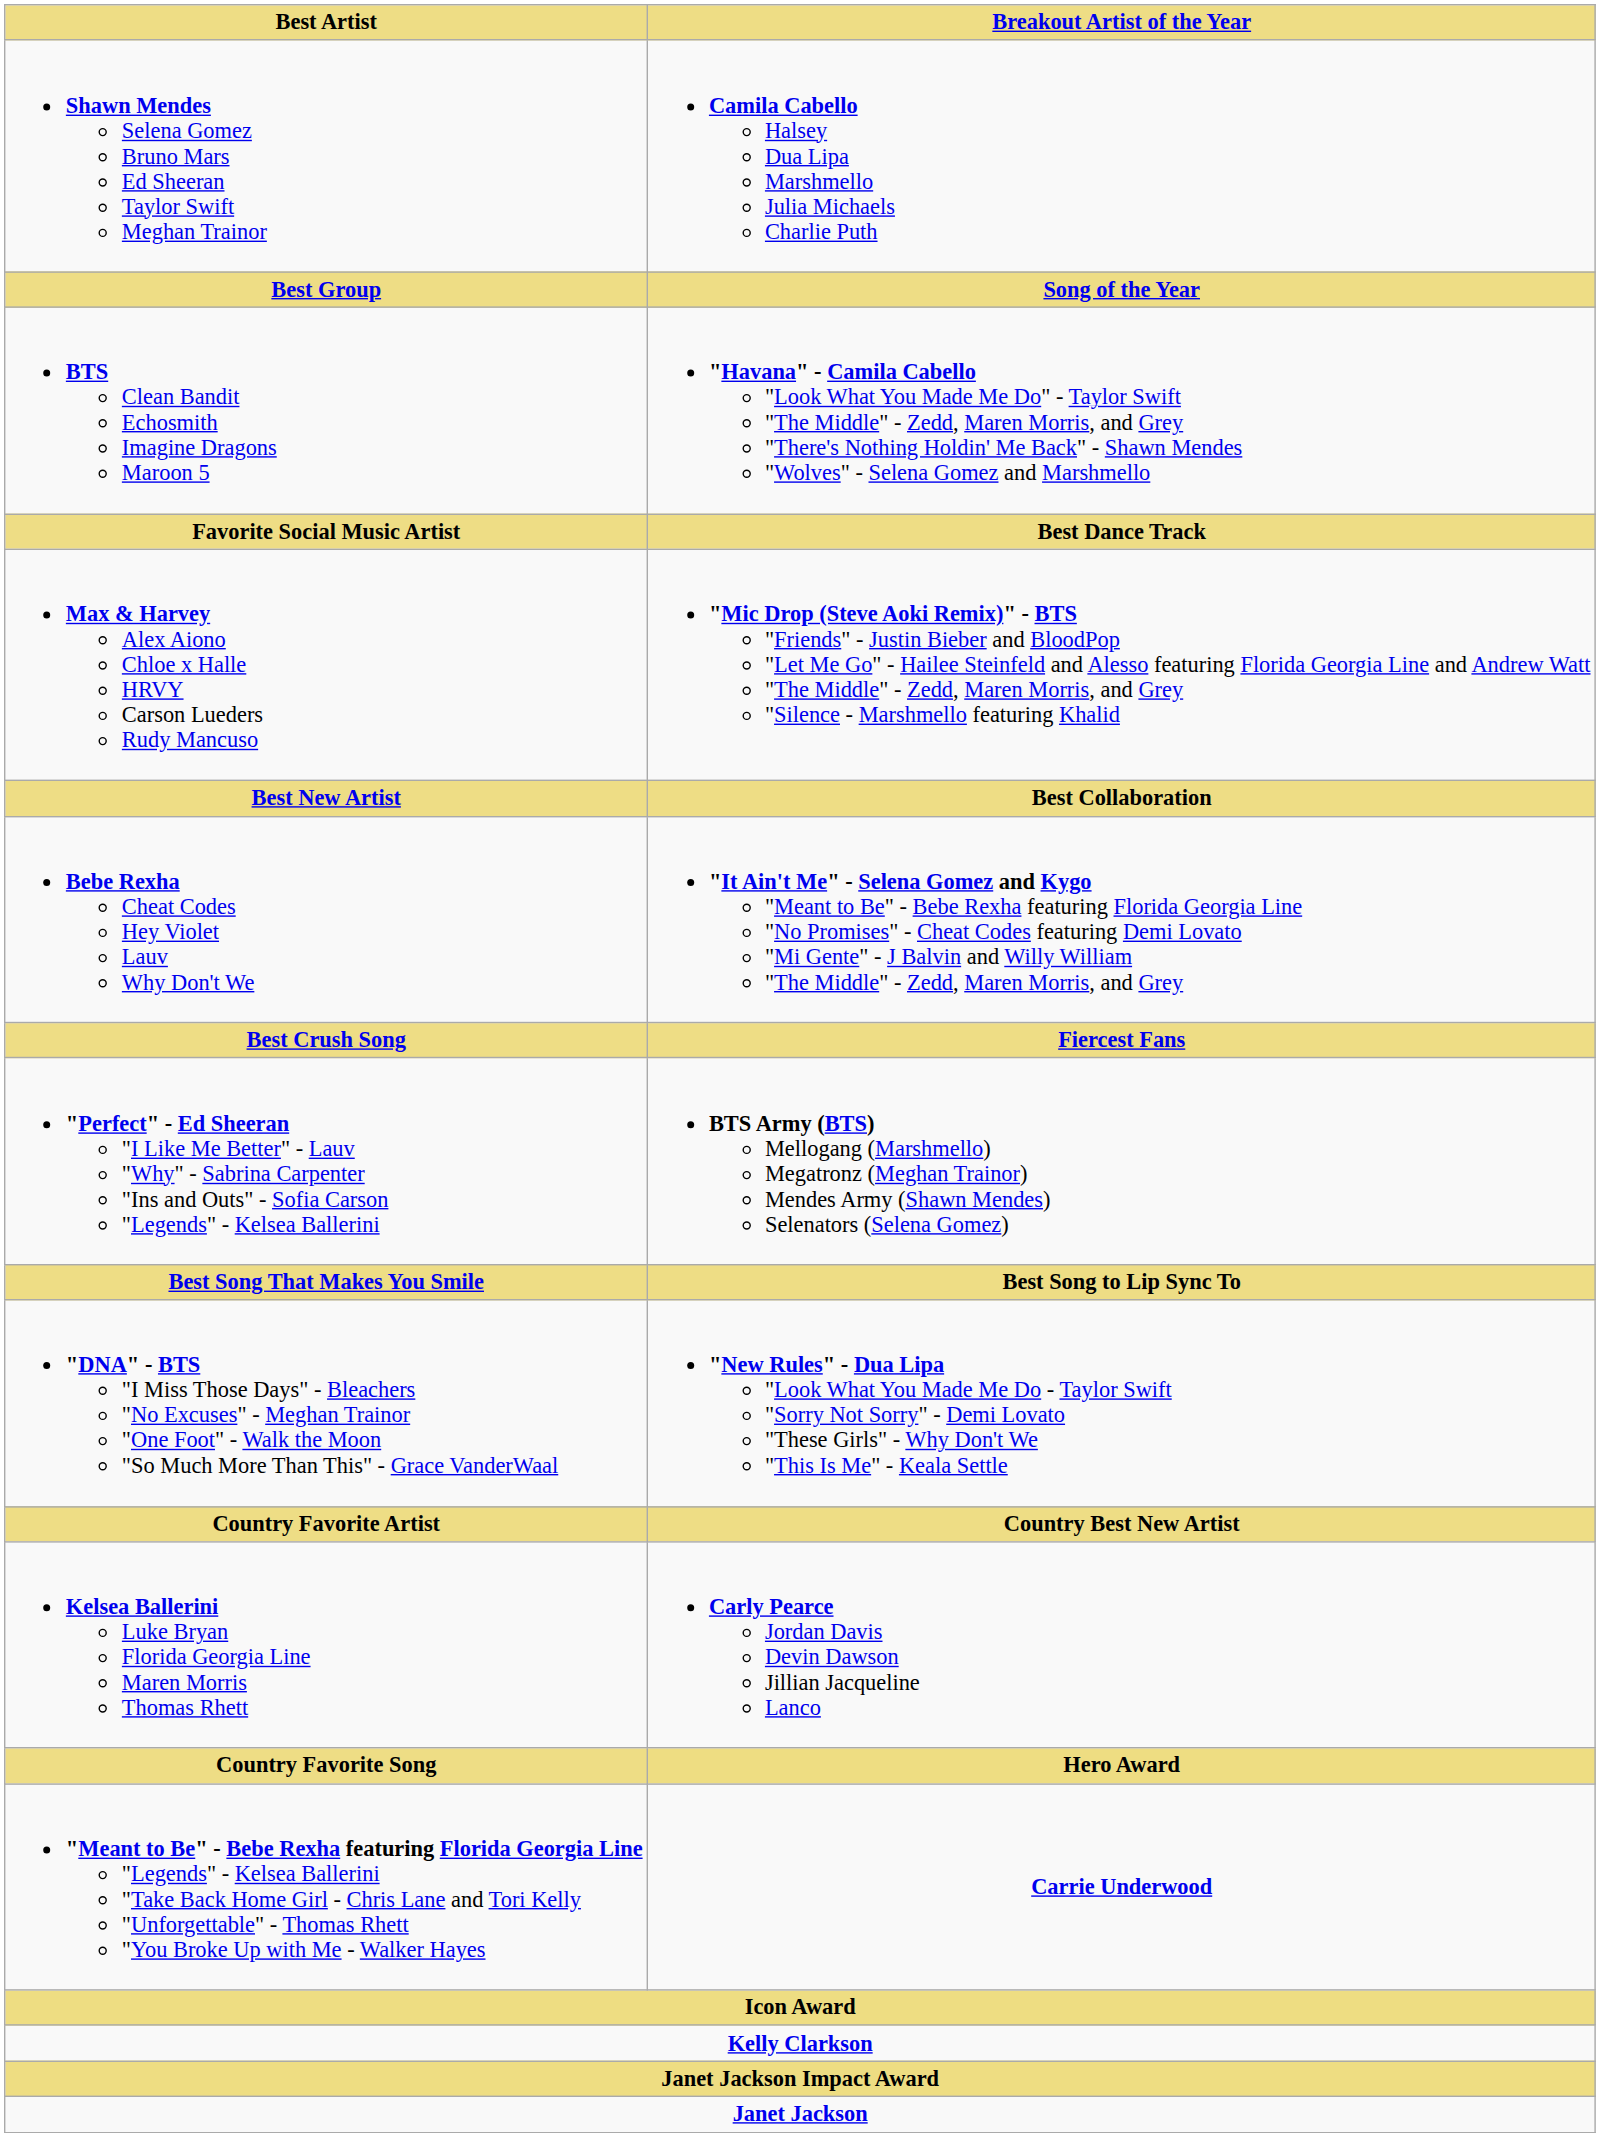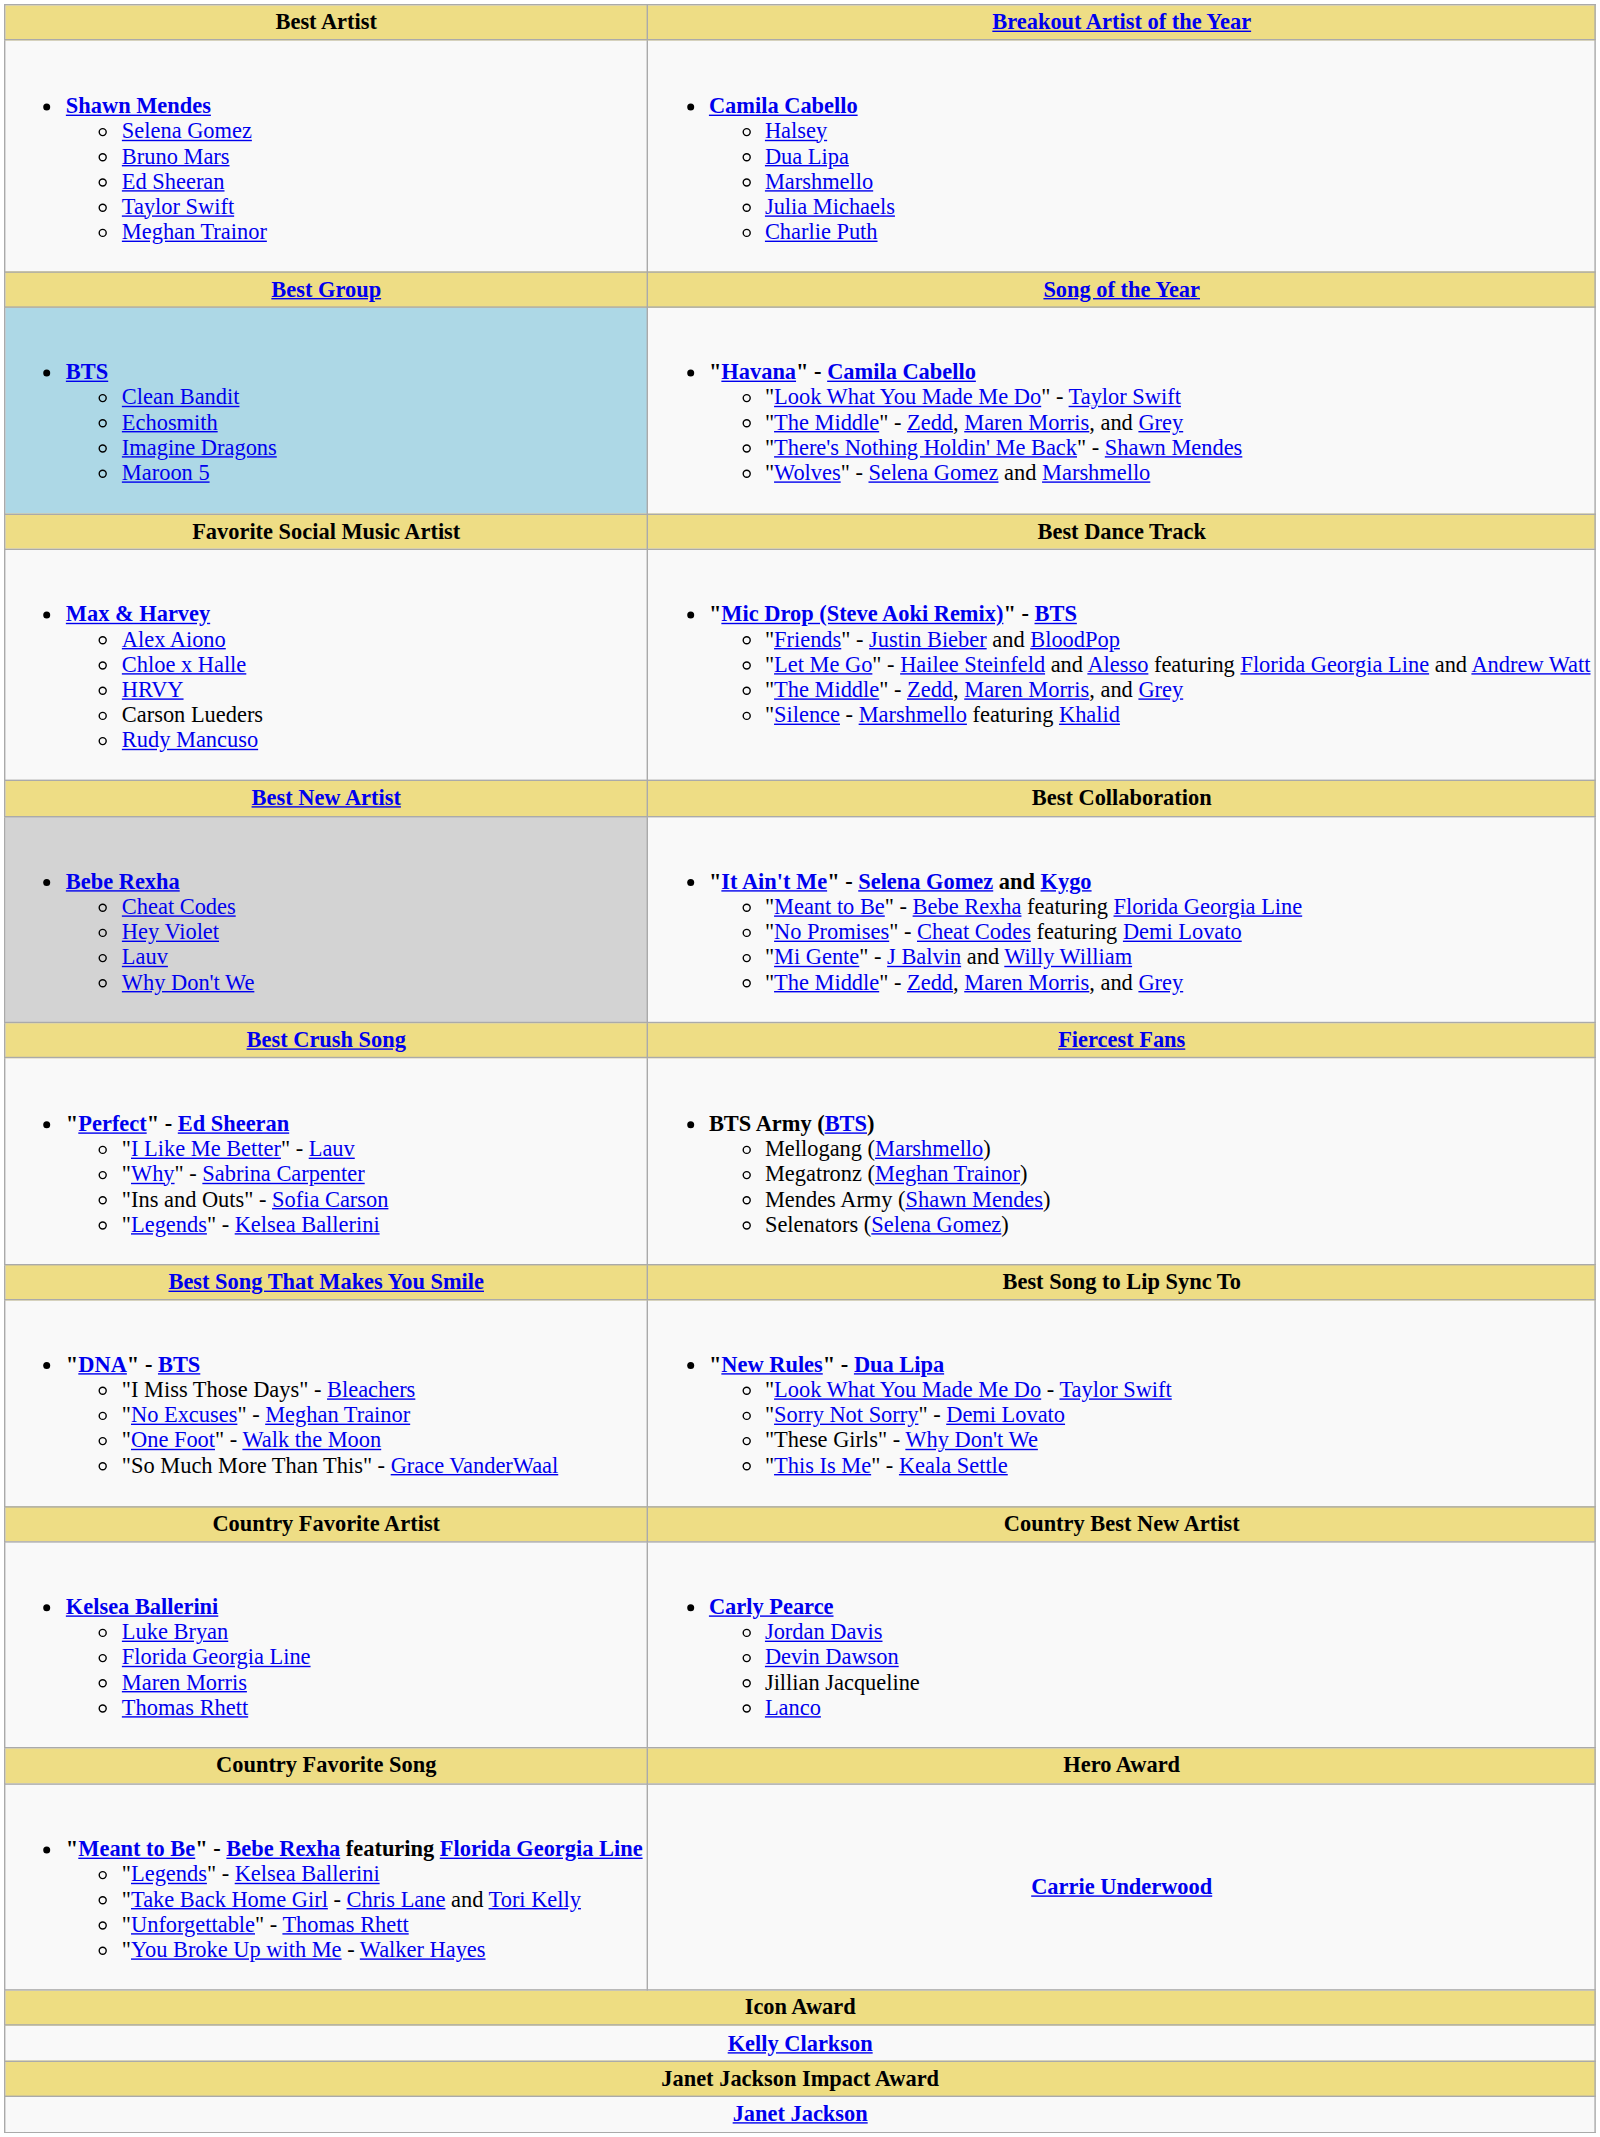(326, 423) no background -> (326, 423) lightblue background
(326, 932) no background -> (326, 932) lightgrey background
